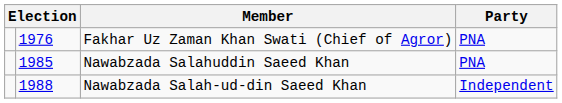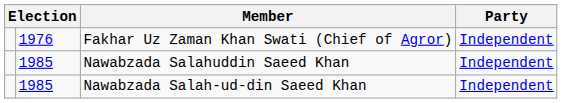(472, 40) PNA -> (506, 40) Independent
(472, 63) PNA -> (506, 63) Independent
(36, 86) 1988 -> (36, 86) 1985
